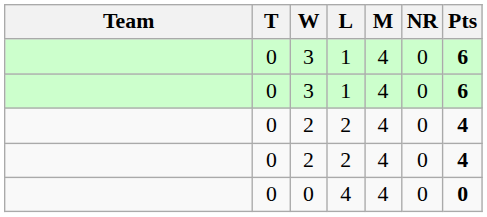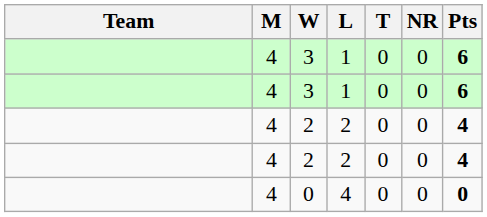columns swapped: (383, 21) <-> (271, 21)
